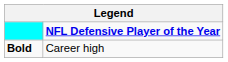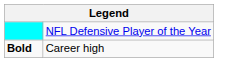(133, 31) bold -> (128, 31) normal
